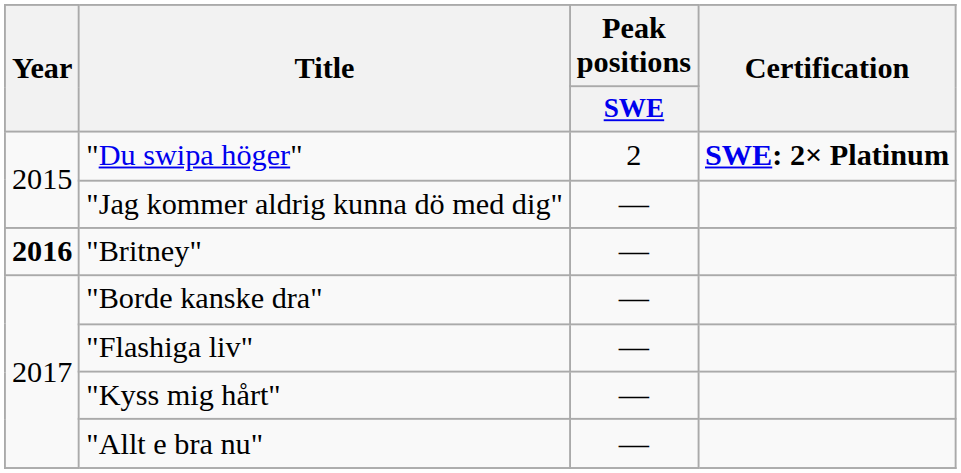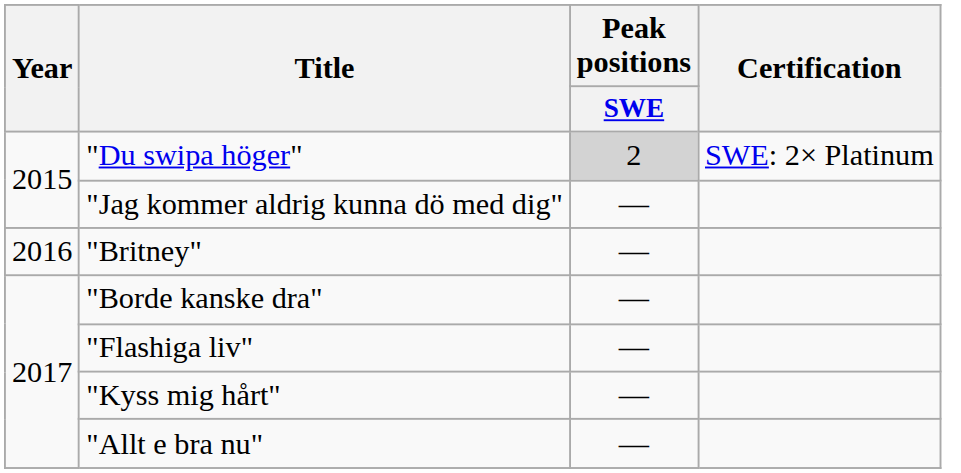(634, 155) no background -> (634, 155) lightgrey background
(827, 155) bold -> (819, 155) normal
(42, 251) bold -> (42, 251) normal
